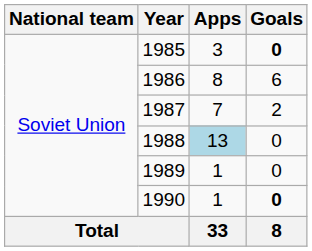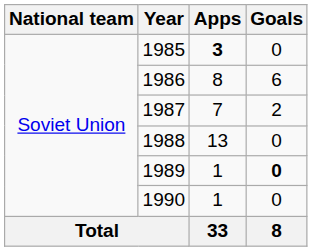(218, 49) normal -> (218, 49) bold
(277, 49) bold -> (277, 49) normal
(218, 140) lightblue background -> (218, 140) no background
(277, 170) normal -> (277, 170) bold
(277, 200) bold -> (277, 200) normal
